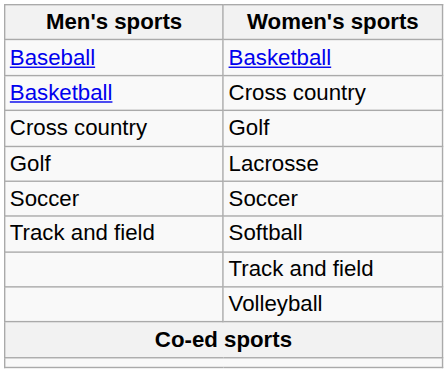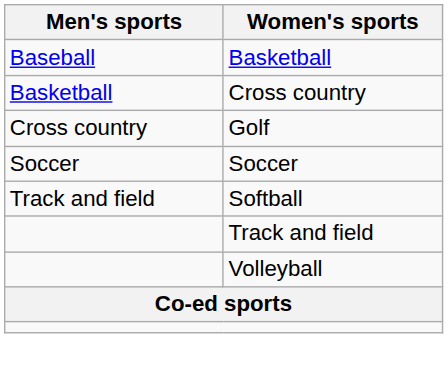- row: (274, 163)
